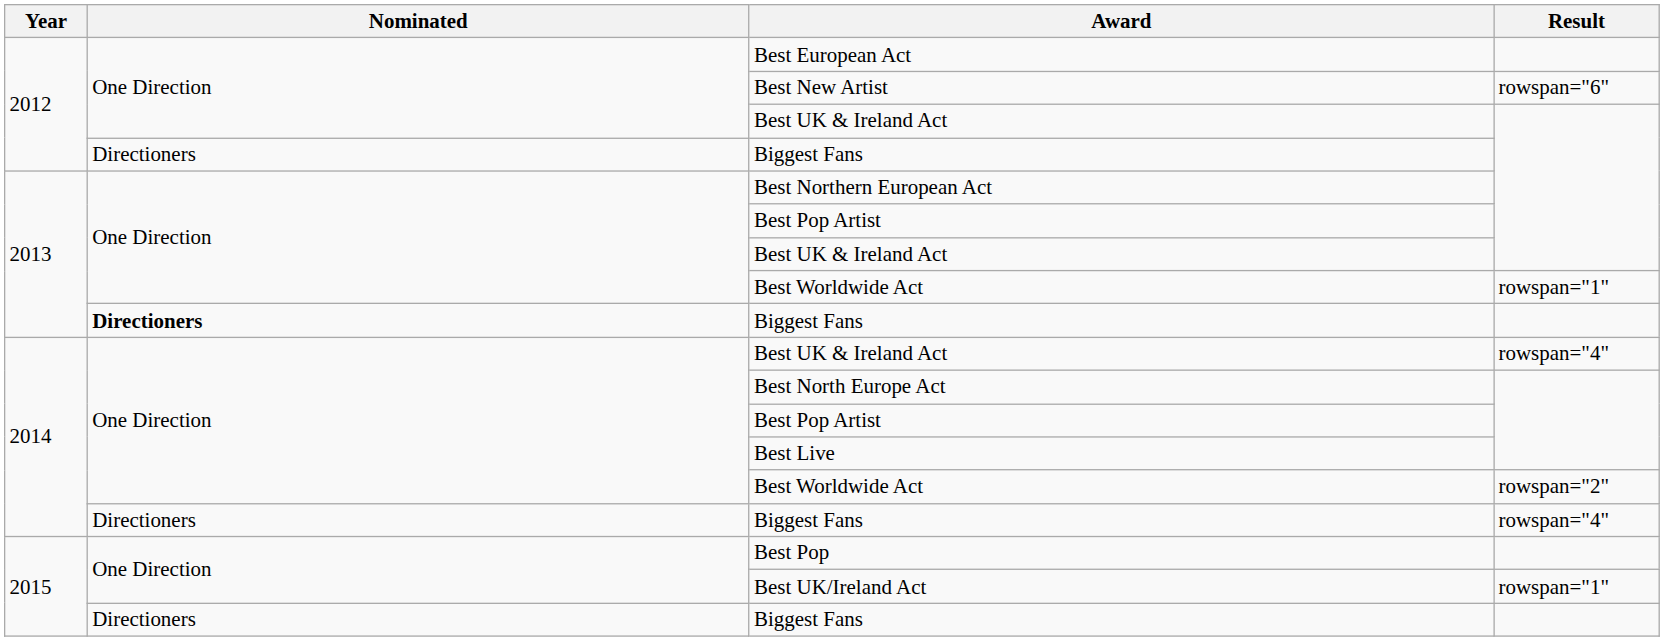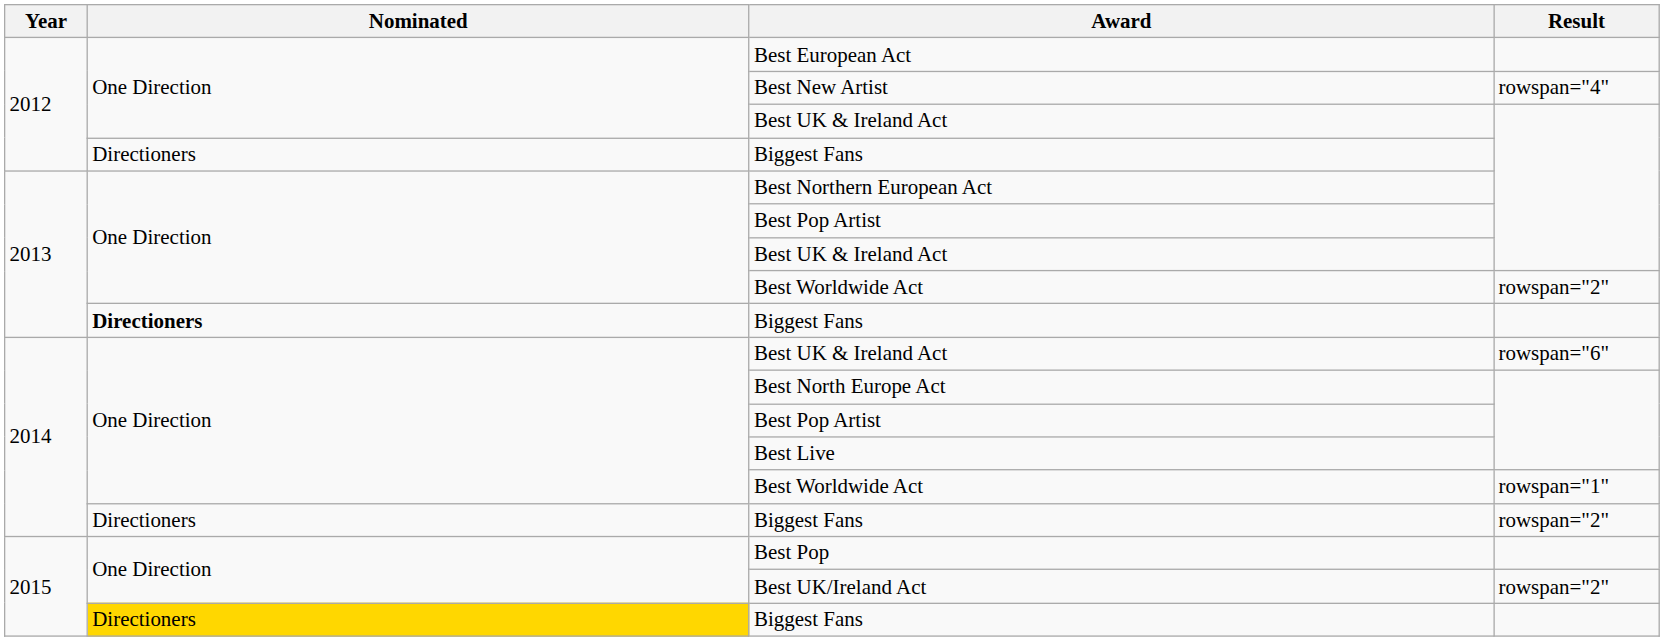(1554, 87) rowspan="6" -> (1554, 87) rowspan="4"
(1554, 287) rowspan="1" -> (1554, 287) rowspan="2"
(1554, 353) rowspan="4" -> (1554, 353) rowspan="6"
(1554, 486) rowspan="2" -> (1554, 486) rowspan="1"
(1554, 519) rowspan="4" -> (1554, 519) rowspan="2"
(1554, 586) rowspan="1" -> (1554, 586) rowspan="2"
(144, 619) no background -> (144, 619) gold background
